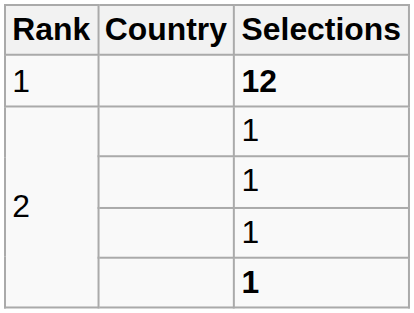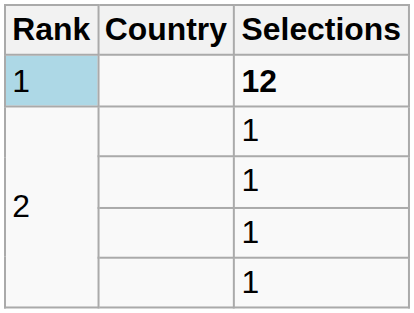(21, 80) no background -> (21, 80) lightblue background
(250, 282) bold -> (250, 282) normal
